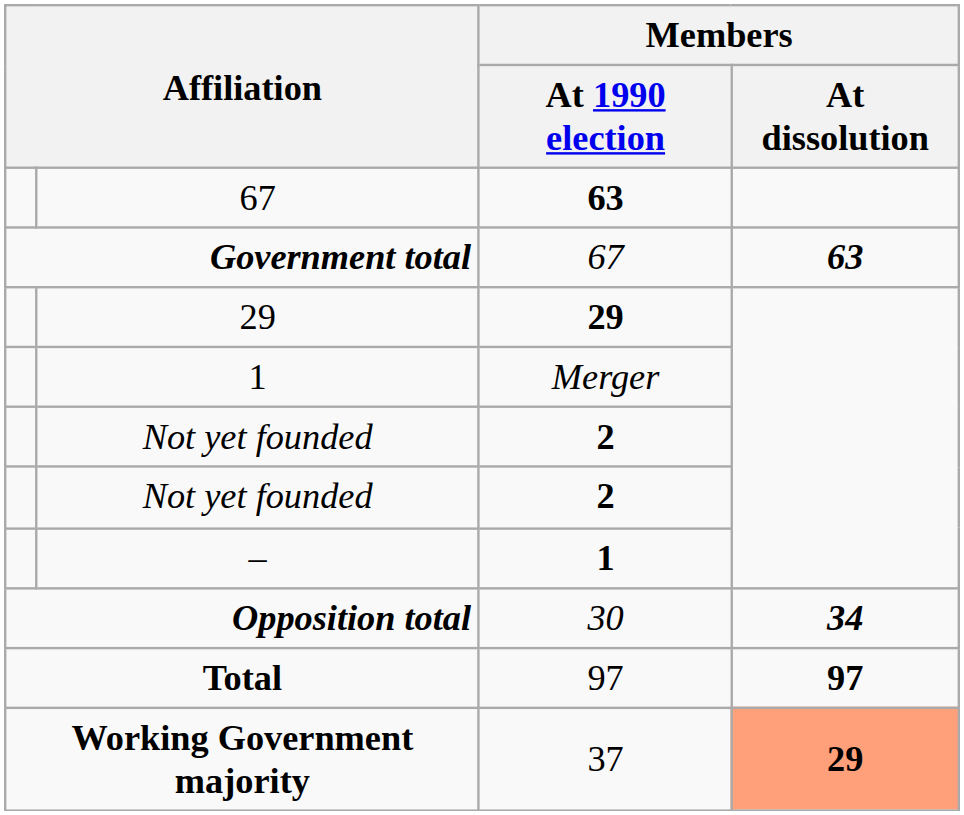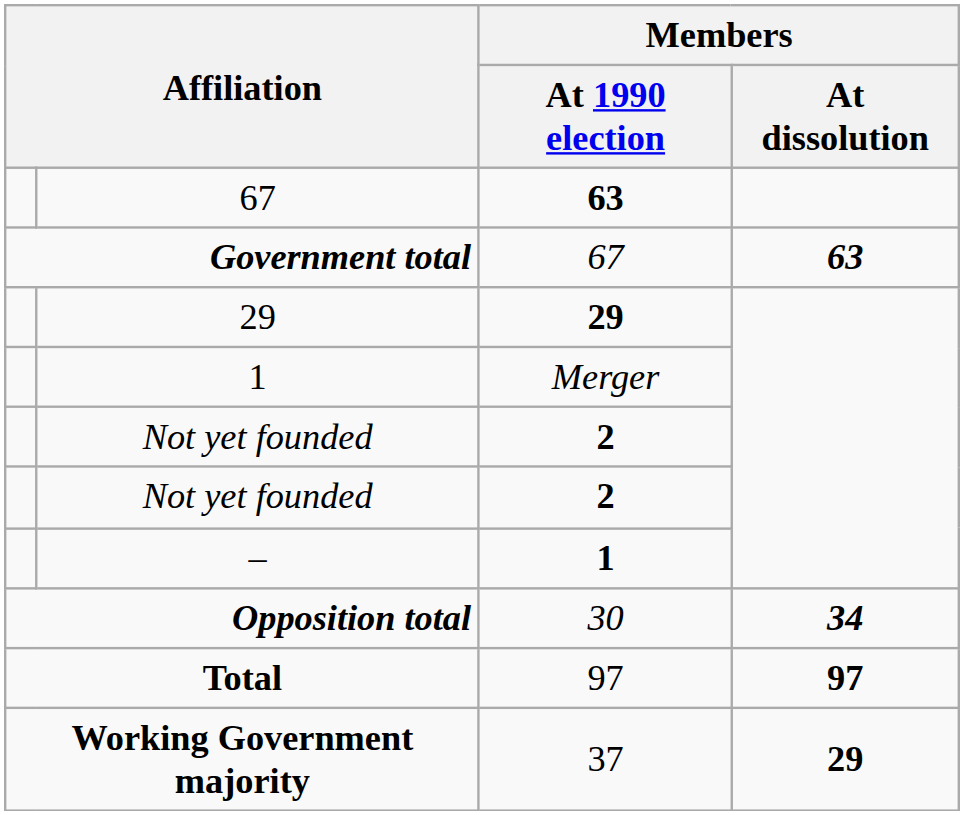(845, 758) lightsalmon background -> (845, 758) no background
